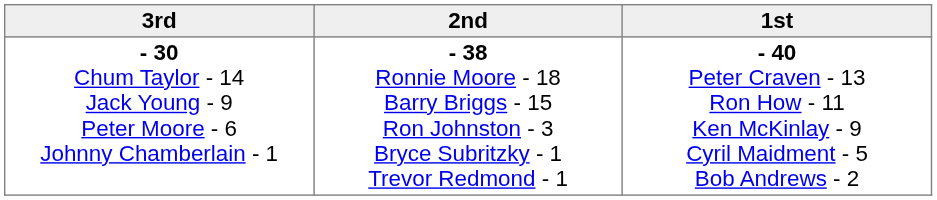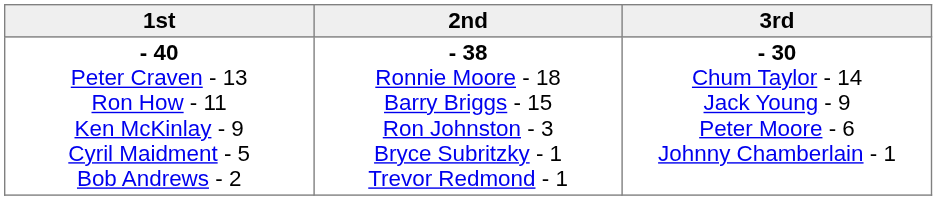columns swapped: (777, 20) <-> (159, 20)
